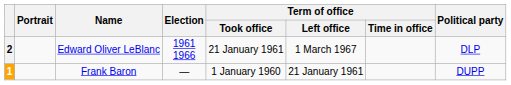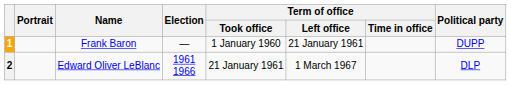rows swapped: (9, 71) <-> (9, 50)
